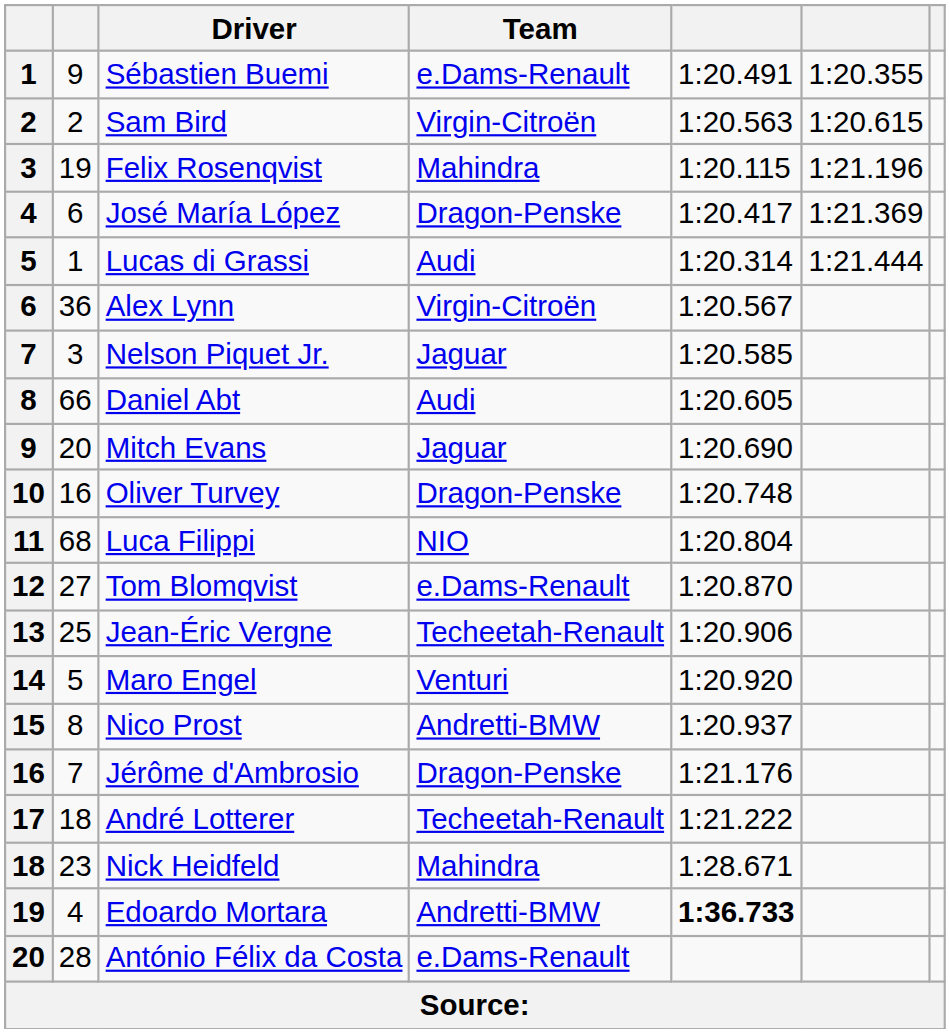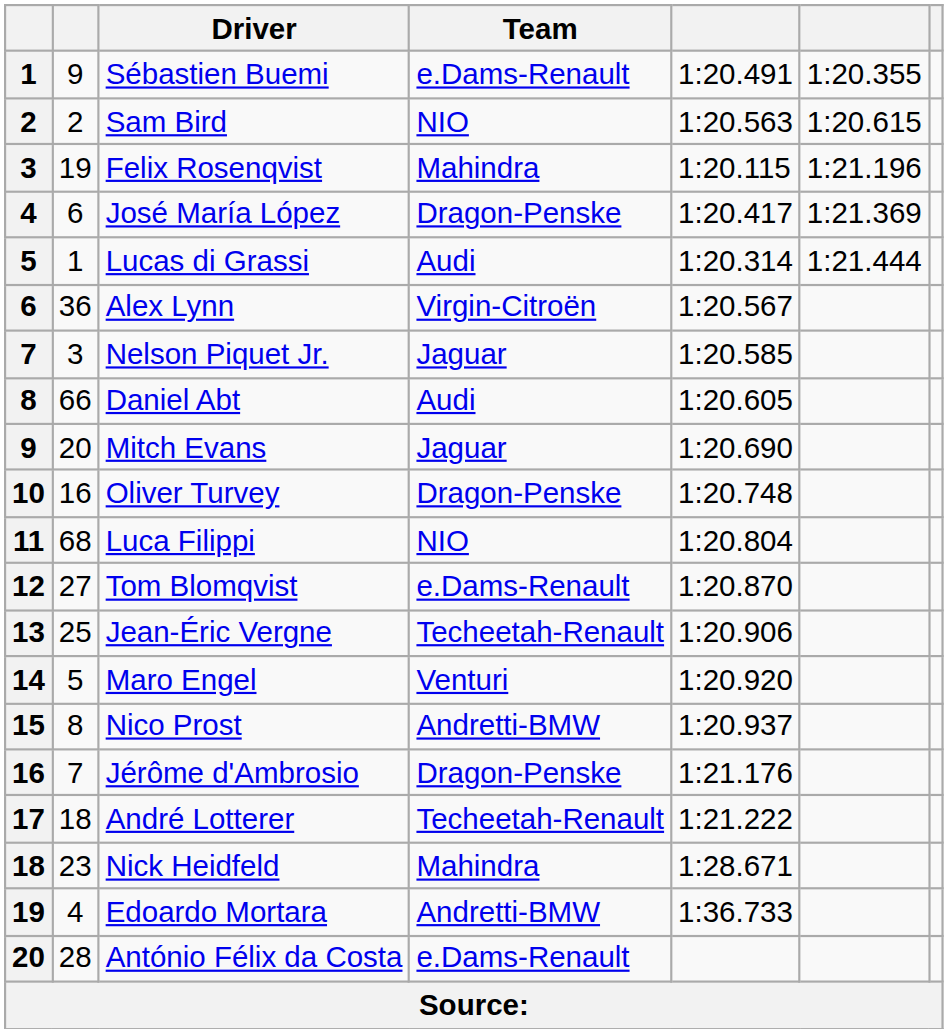(506, 121) Virgin-Citroën -> (443, 121) NIO
(736, 912) bold -> (735, 912) normal
